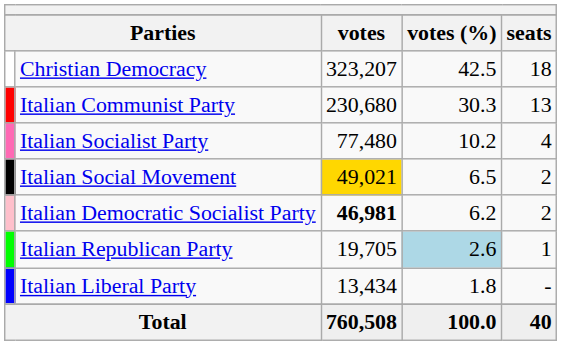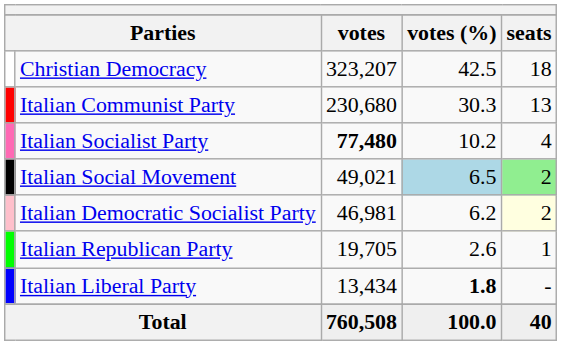(367, 141) normal -> (367, 141) bold
(367, 177) gold background -> (367, 177) no background
(483, 177) no background -> (483, 177) lightblue background
(546, 177) no background -> (546, 177) lightgreen background
(367, 213) bold -> (367, 213) normal
(546, 213) no background -> (546, 213) lightyellow background
(483, 249) lightblue background -> (483, 249) no background
(483, 285) normal -> (483, 285) bold
